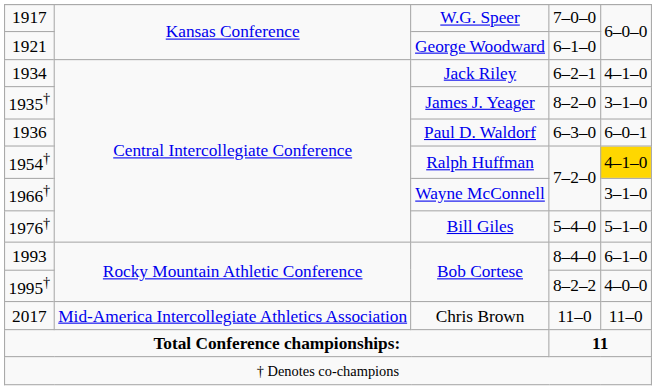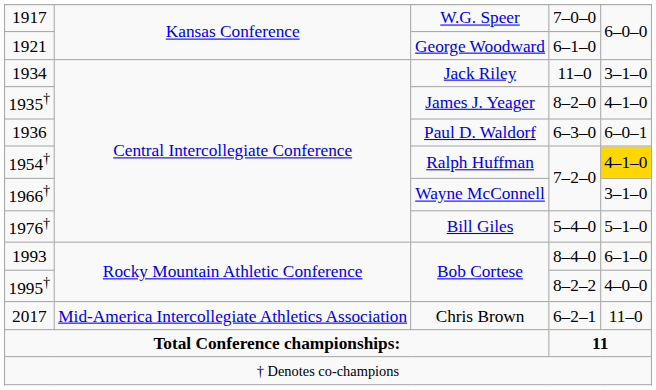(575, 73) 6–2–1 -> (575, 73) 11–0
(626, 73) 4–1–0 -> (626, 73) 3–1–0
(626, 102) 3–1–0 -> (626, 102) 4–1–0
(575, 315) 11–0 -> (575, 315) 6–2–1
